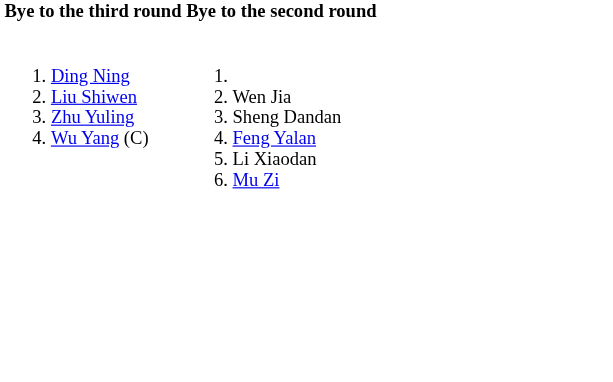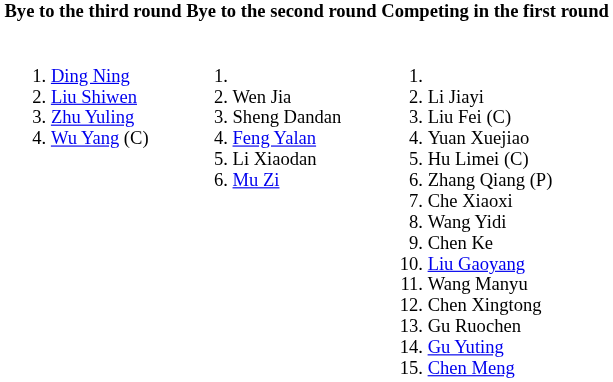+ column: (495, 10)
